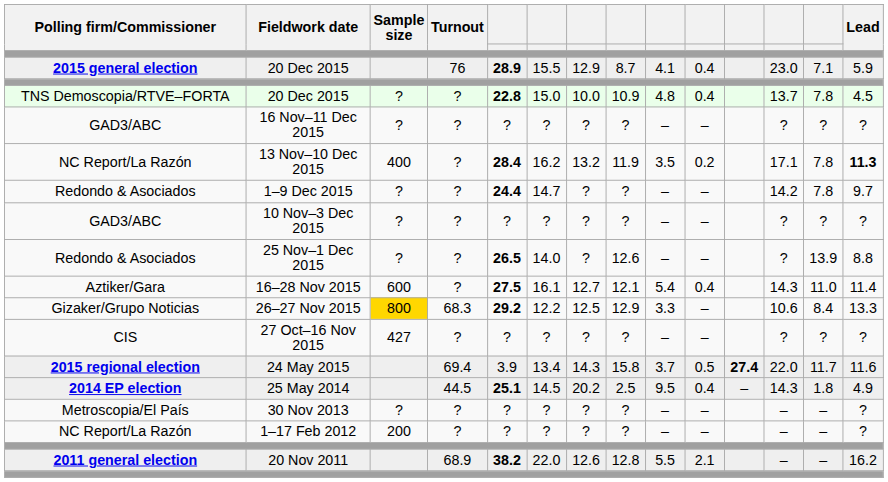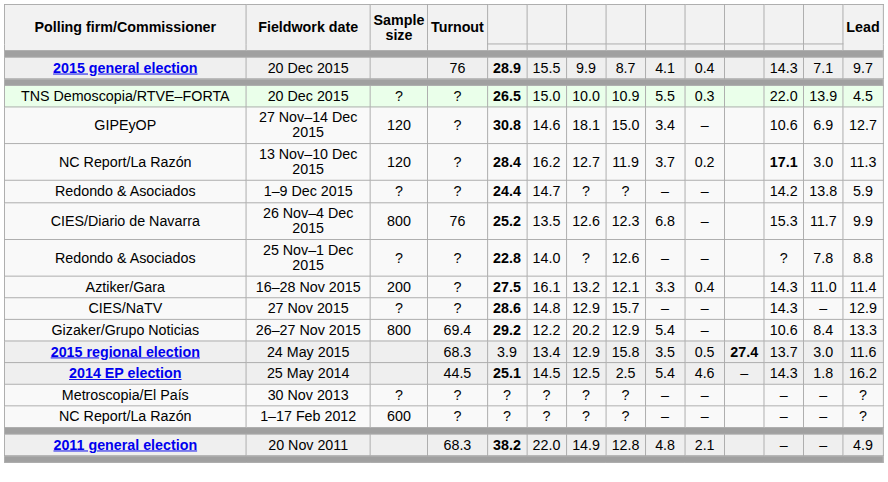(586, 68) 12.9 -> (586, 68) 9.9
(784, 68) 23.0 -> (784, 68) 14.3
(863, 68) 5.9 -> (863, 68) 9.7
(507, 96) 22.8 -> (507, 96) 26.5
(665, 96) 4.8 -> (665, 96) 5.5
(705, 96) 0.4 -> (705, 96) 0.3
(784, 96) 13.7 -> (784, 96) 22.0
(823, 96) 7.8 -> (823, 96) 13.9
+ row: (125, 125)
- row: (125, 125)
(399, 162) 400 -> (399, 162) 120
(586, 162) 13.2 -> (586, 162) 12.7
(665, 162) 3.5 -> (665, 162) 3.7
(784, 162) normal -> (784, 162) bold
(823, 162) 7.8 -> (823, 162) 3.0
(863, 162) bold -> (863, 162) normal
(823, 191) 7.8 -> (823, 191) 13.8
(863, 191) 9.7 -> (863, 191) 5.9
+ row: (125, 220)
- row: (125, 220)
(507, 257) 26.5 -> (507, 257) 22.8
(823, 257) 13.9 -> (823, 257) 7.8
(399, 286) 600 -> (399, 286) 200
(586, 286) 12.7 -> (586, 286) 13.2
(665, 286) 5.4 -> (665, 286) 3.3
+ row: (125, 308)
(399, 308) gold background -> (399, 330) no background
(457, 308) 68.3 -> (457, 330) 69.4
(586, 308) 12.5 -> (586, 330) 20.2
(665, 308) 3.3 -> (665, 330) 5.4
- row: (125, 337)
(457, 366) 69.4 -> (457, 351) 68.3
(586, 366) 14.3 -> (586, 351) 12.9
(665, 366) 3.7 -> (665, 351) 3.5
(784, 366) 22.0 -> (784, 351) 13.7
(823, 366) 11.7 -> (823, 351) 3.0
(586, 388) 20.2 -> (586, 373) 12.5
(665, 388) 9.5 -> (665, 373) 5.4
(705, 388) 0.4 -> (705, 373) 4.6
(863, 388) 4.9 -> (863, 373) 16.2
(399, 431) 200 -> (399, 416) 600
(457, 460) 68.9 -> (457, 445) 68.3
(586, 460) 12.6 -> (586, 445) 14.9
(665, 460) 5.5 -> (665, 445) 4.8
(863, 460) 16.2 -> (863, 445) 4.9
